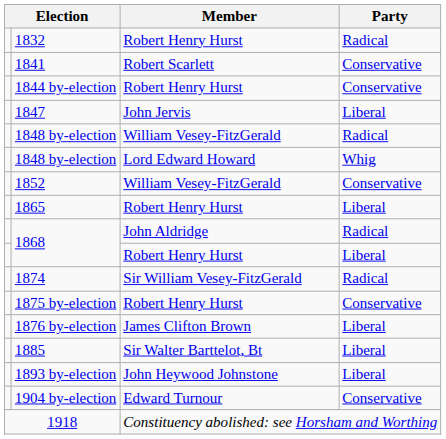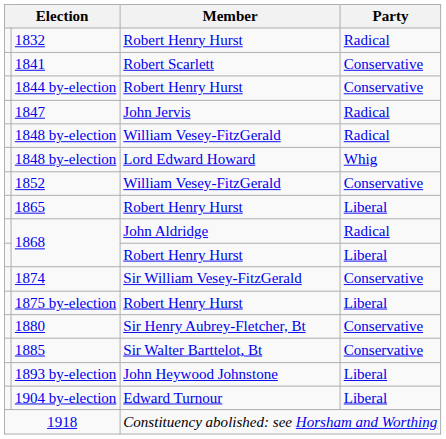(364, 111) Liberal -> (367, 111) Radical
(365, 278) Radical -> (383, 278) Conservative
(382, 302) Conservative -> (365, 302) Liberal
- row: (66, 326)
+ row: (30, 326)
(364, 350) Liberal -> (383, 350) Conservative
(382, 398) Conservative -> (365, 398) Liberal
